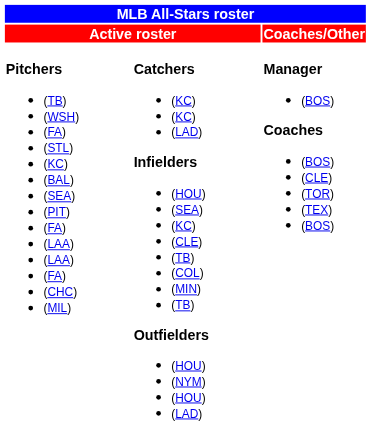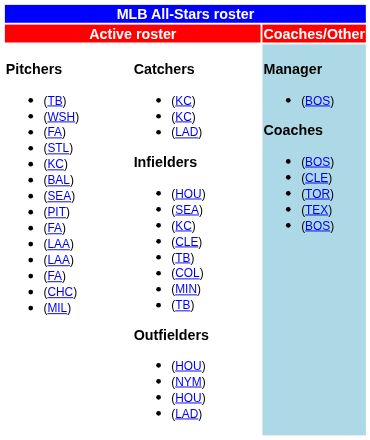(314, 147) no background -> (314, 147) lightblue background
